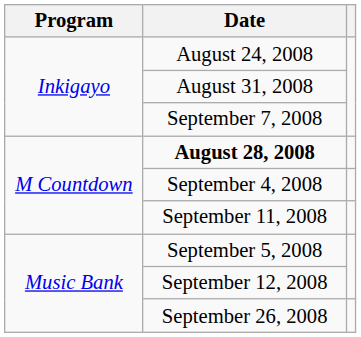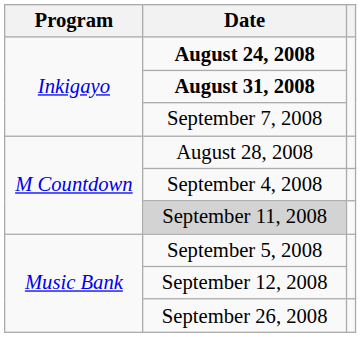(245, 53) normal -> (245, 53) bold
(245, 86) normal -> (245, 86) bold
(245, 151) bold -> (245, 151) normal
(245, 217) no background -> (245, 217) lightgrey background
